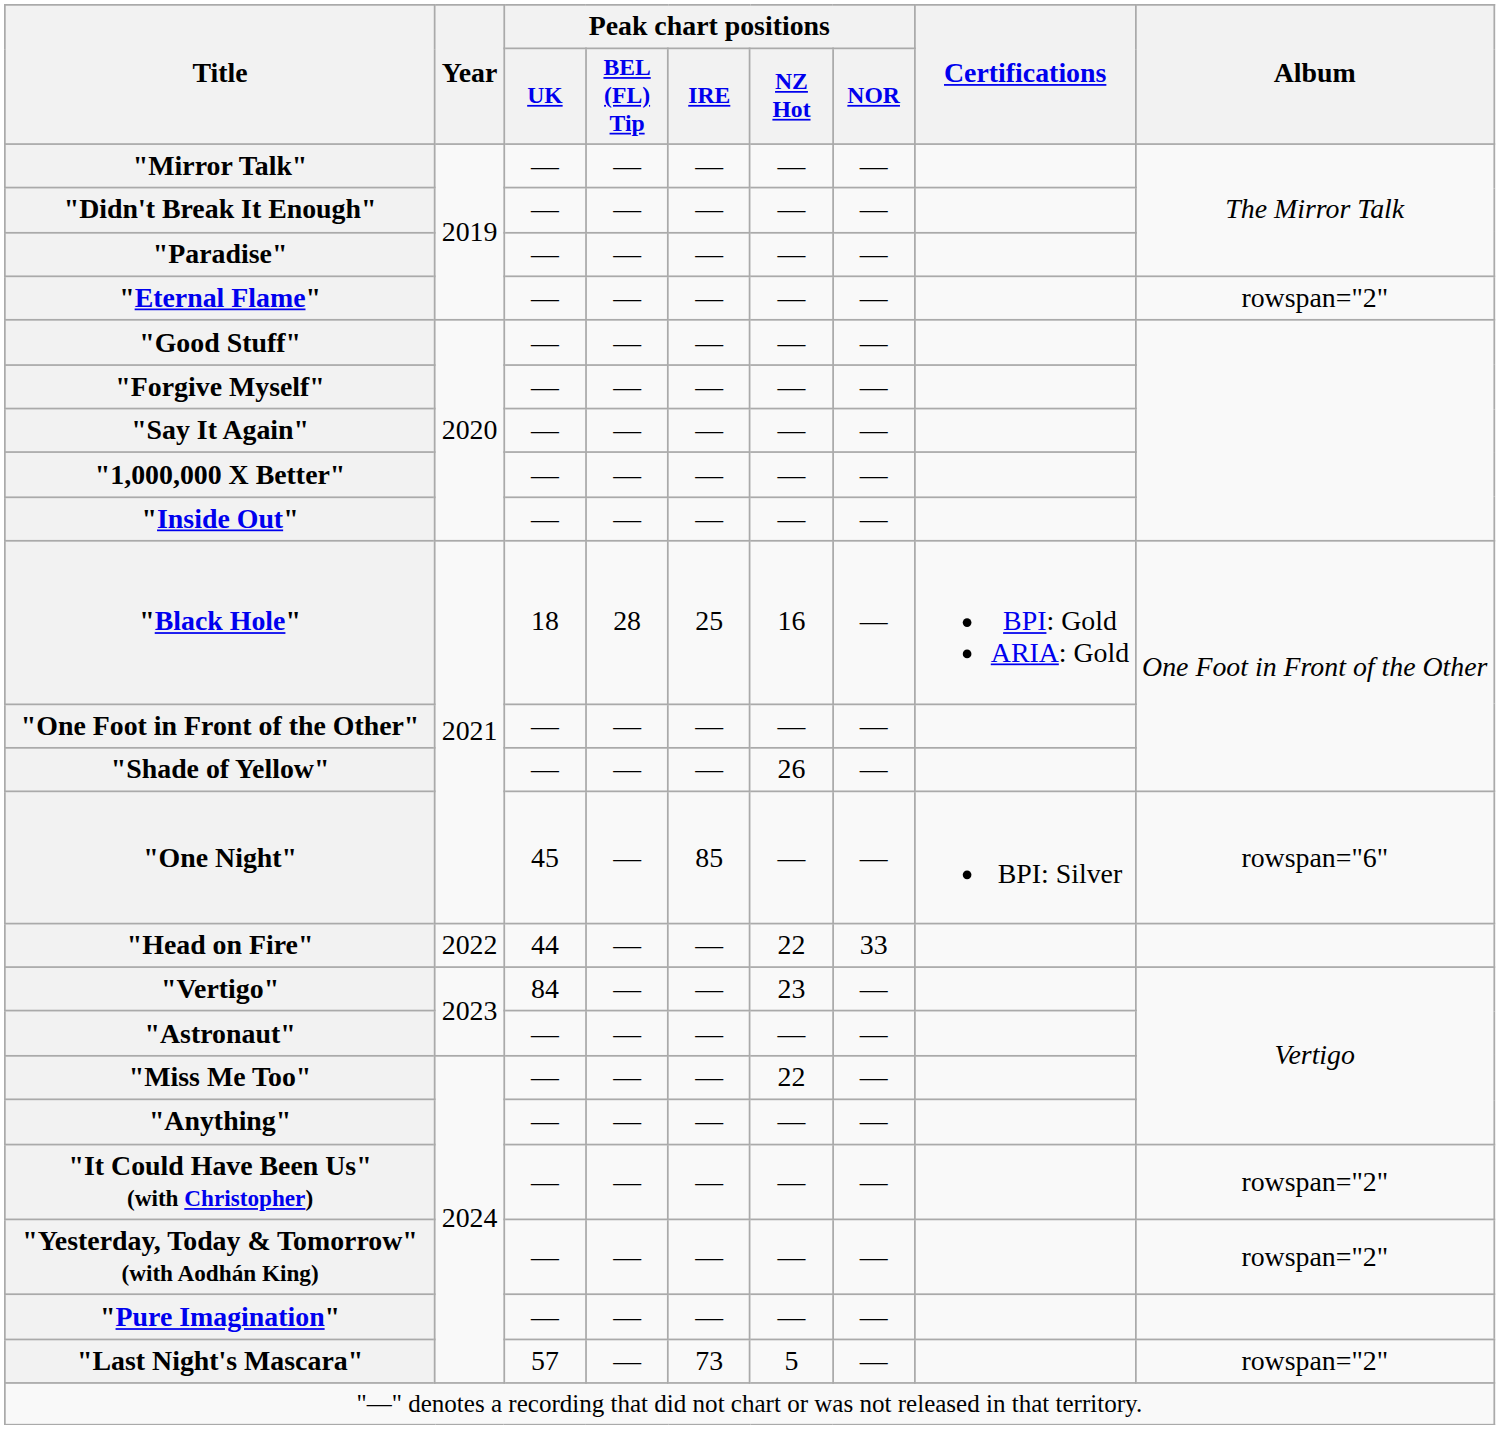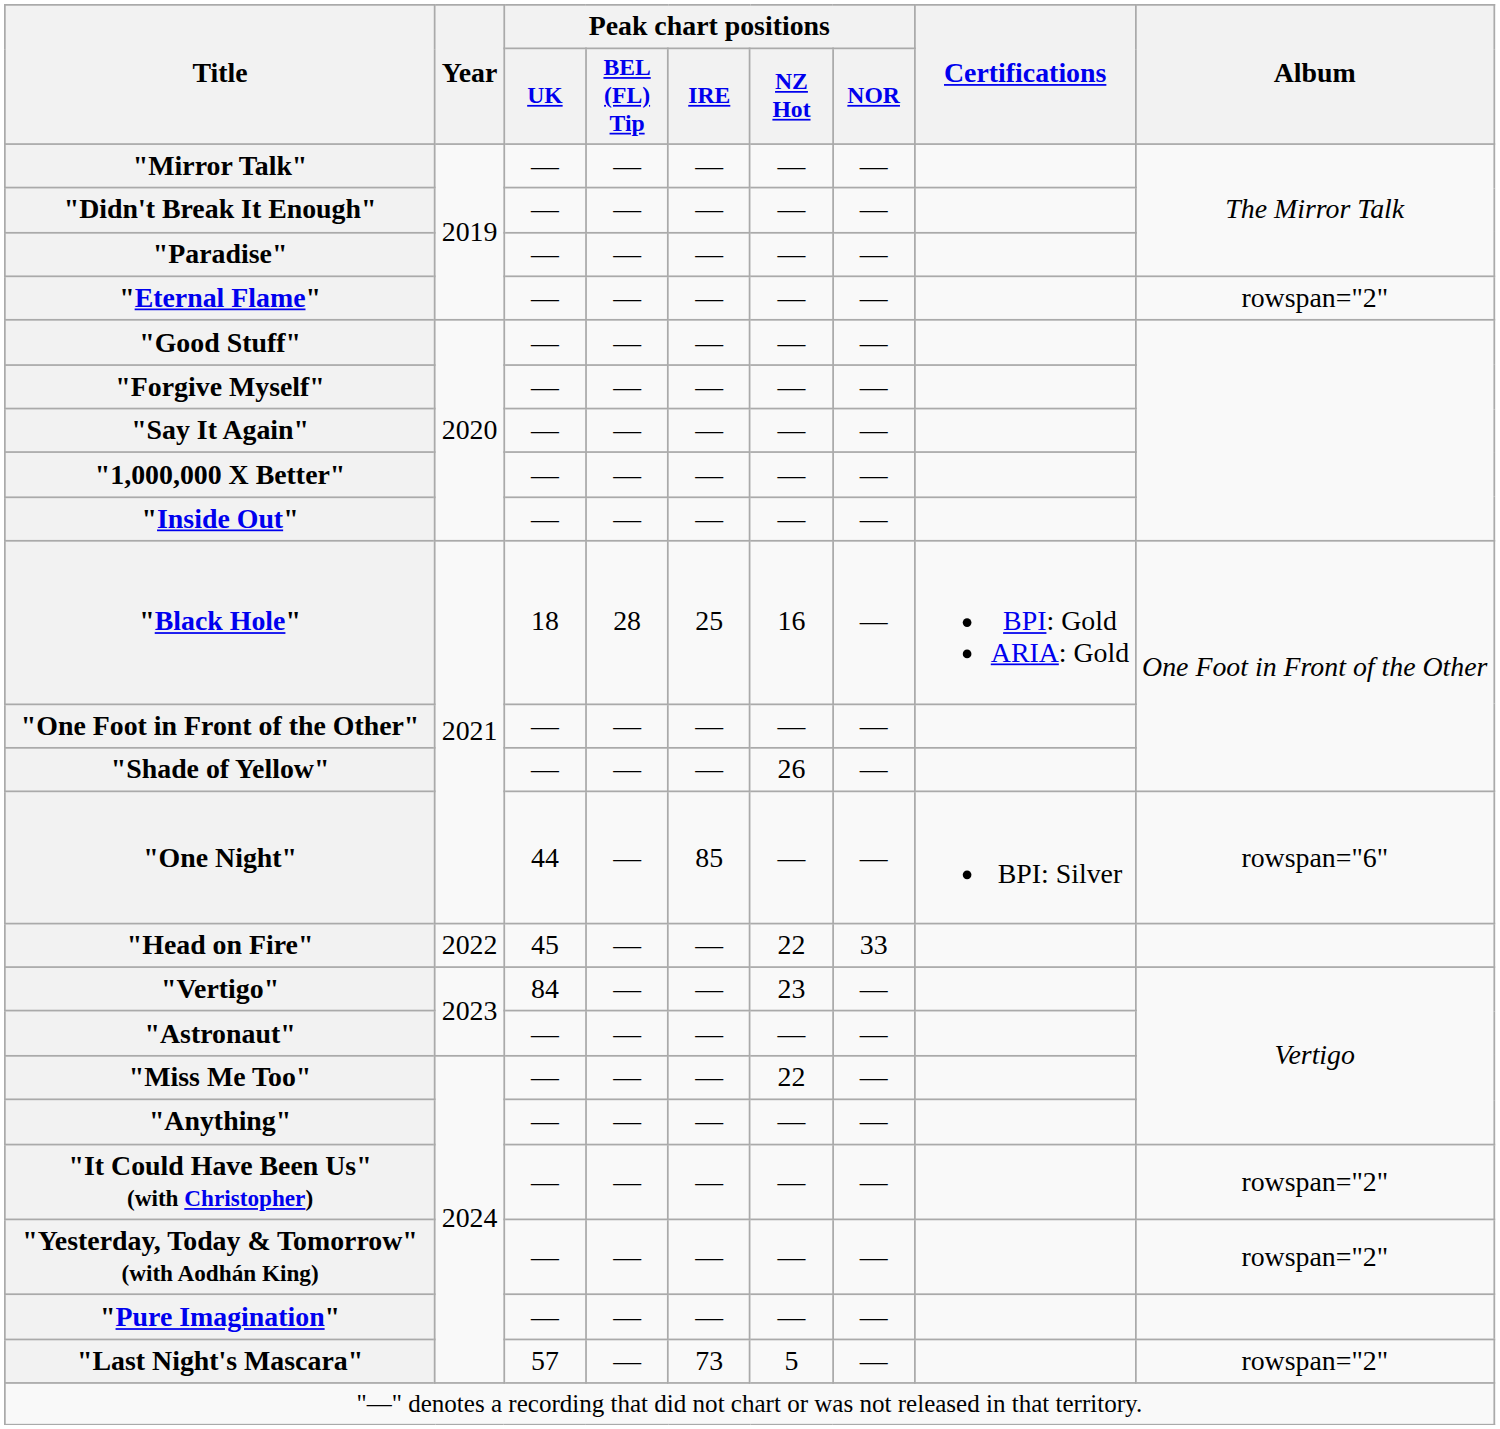(545, 857) 45 -> (545, 857) 44
(545, 944) 44 -> (545, 944) 45
